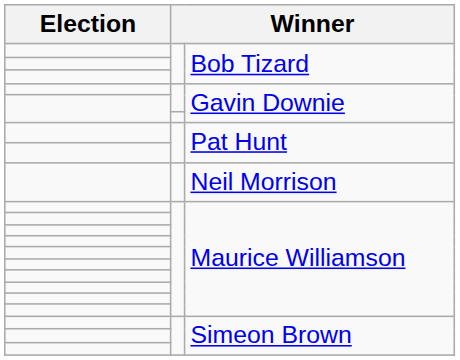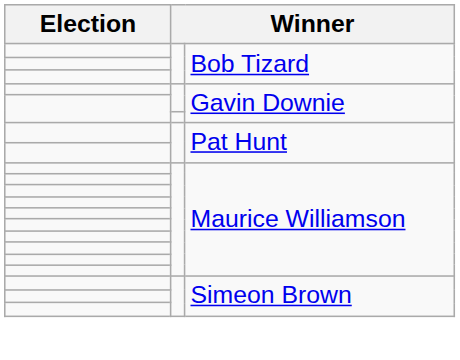- row: (88, 182)
